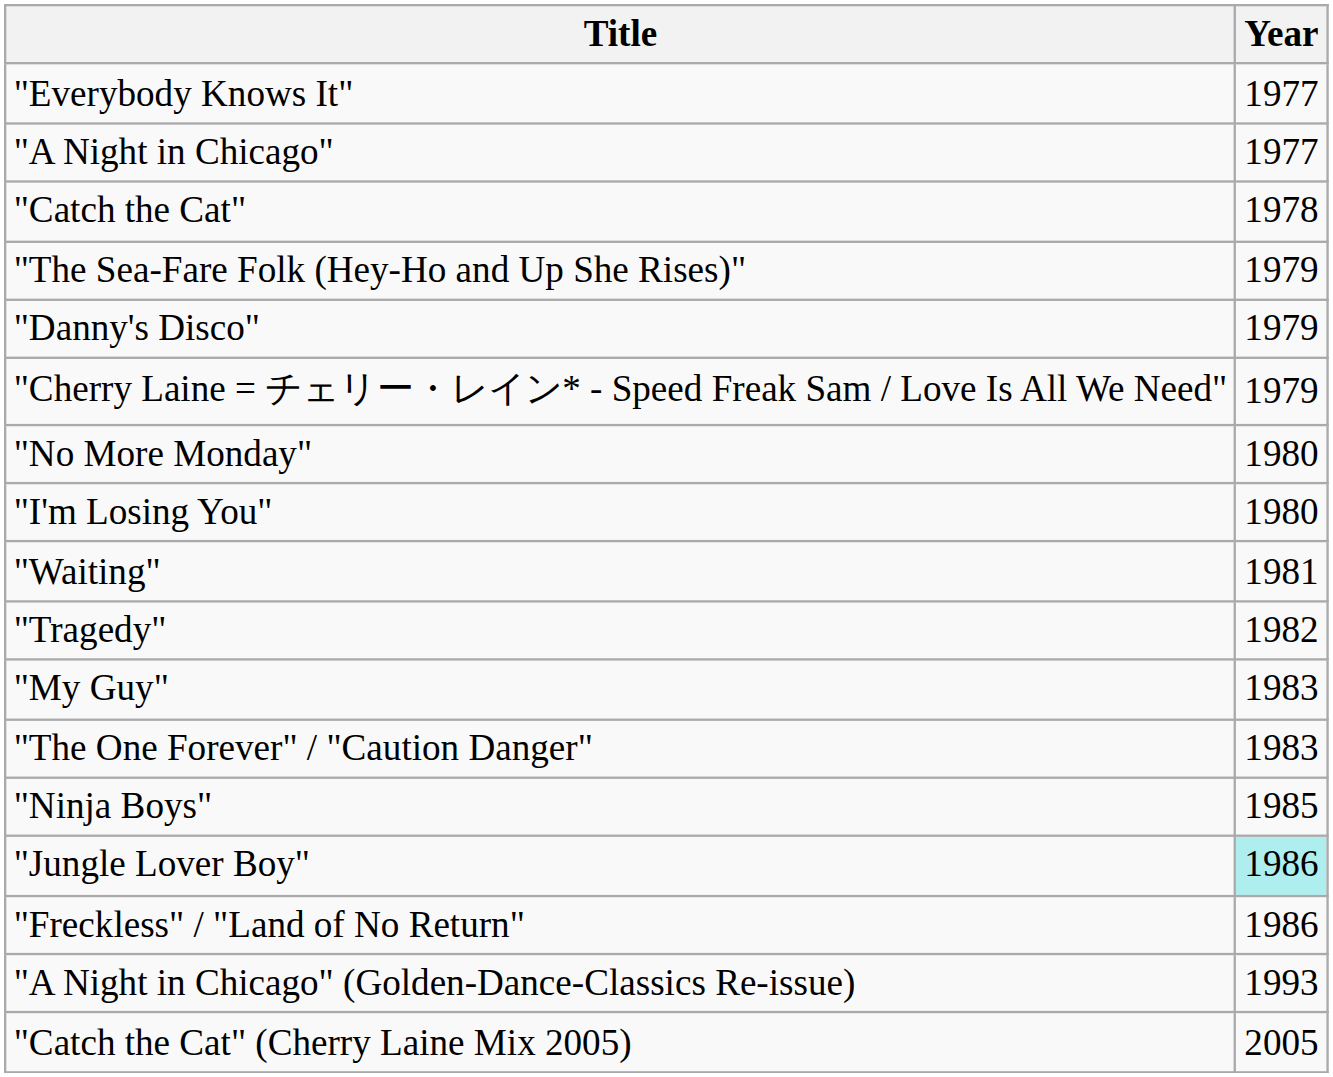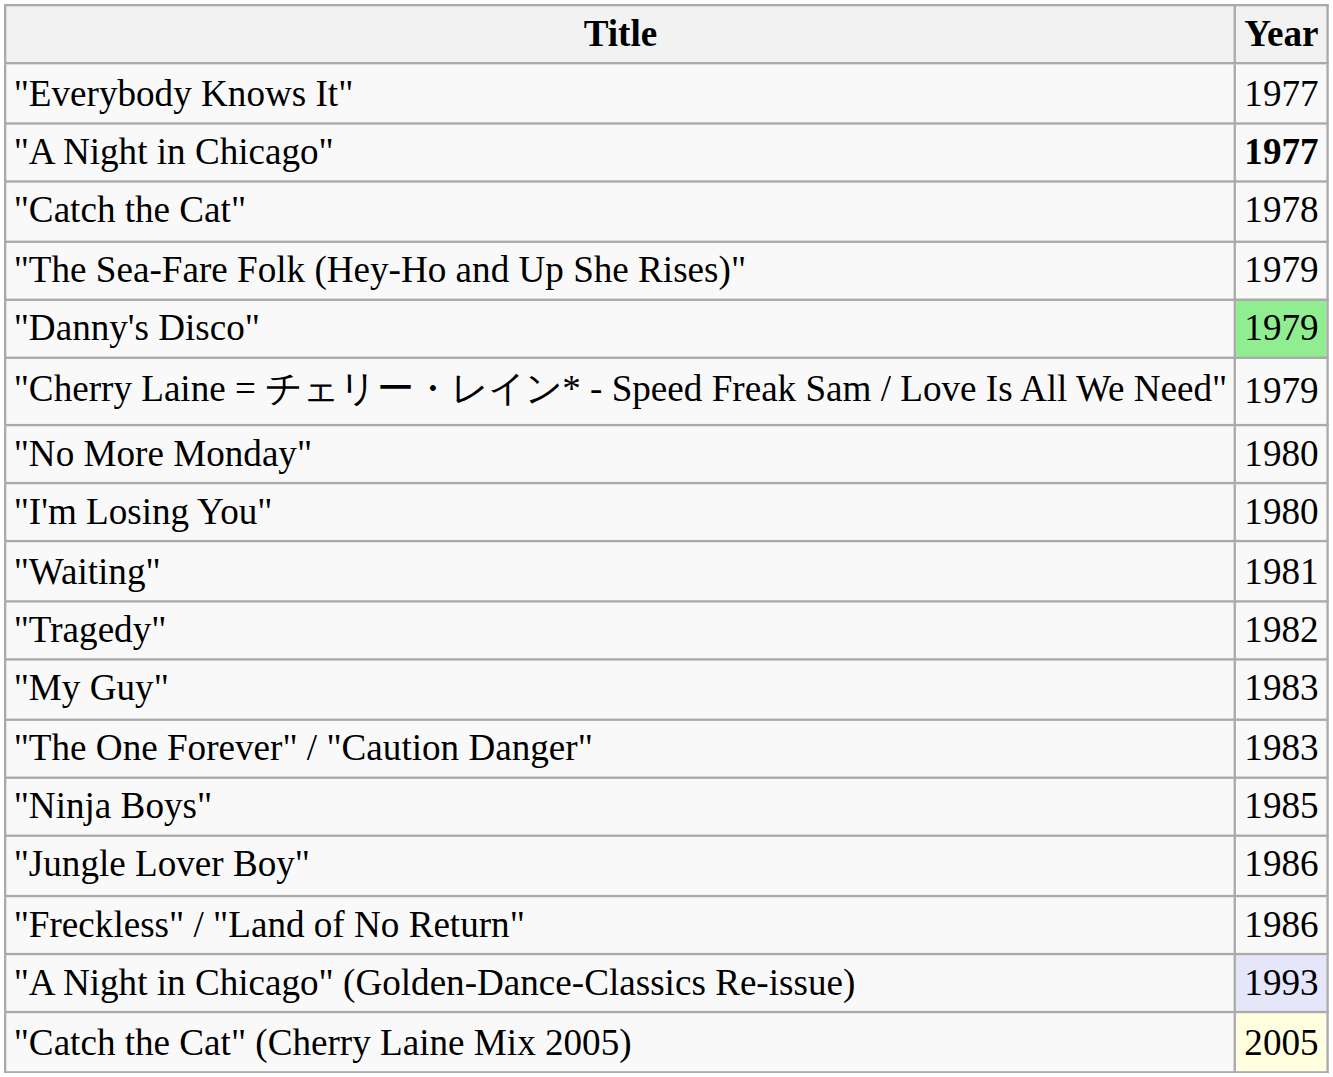(1281, 151) normal -> (1281, 151) bold
(1281, 328) no background -> (1281, 328) lightgreen background
(1281, 865) paleturquoise background -> (1281, 865) no background
(1281, 982) no background -> (1281, 982) lavender background
(1281, 1041) no background -> (1281, 1041) lightyellow background
